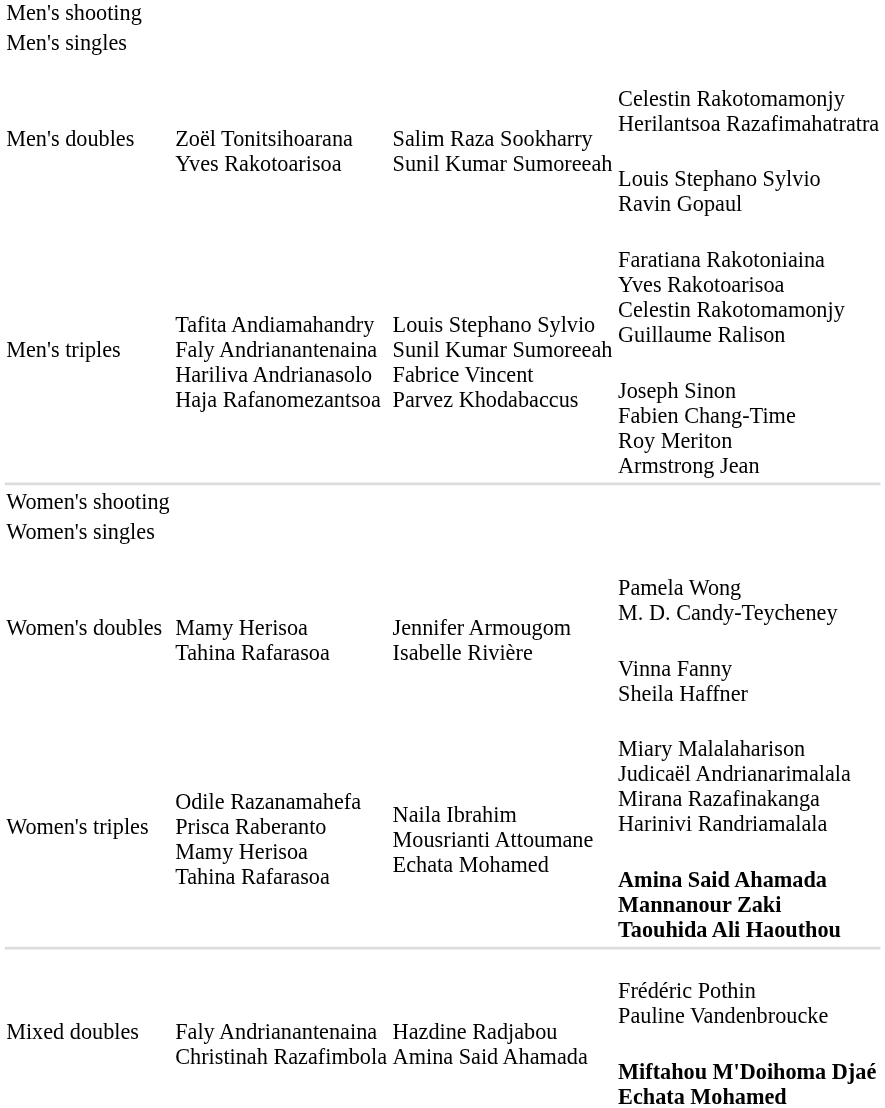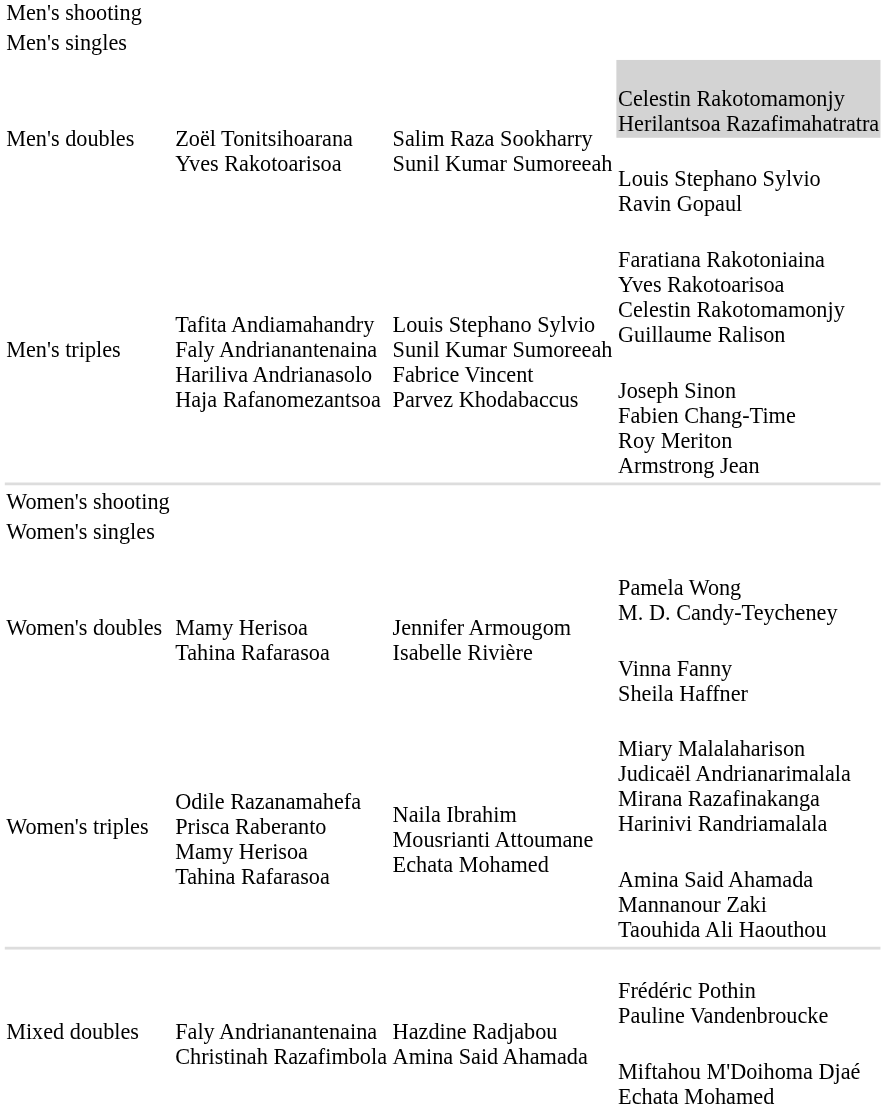(749, 111) no background -> (749, 111) lightgrey background
(730, 904) bold -> (722, 904) normal
(747, 1084) bold -> (739, 1084) normal
